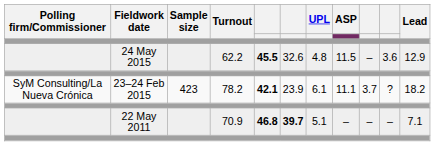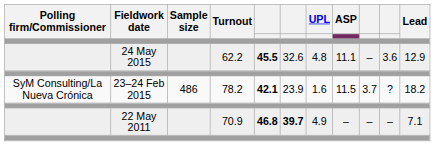(346, 57) 11.5 -> (346, 57) 11.1
(189, 89) 423 -> (189, 89) 486
(319, 89) 6.1 -> (319, 89) 1.6
(346, 89) 11.1 -> (346, 89) 11.5
(319, 122) 5.1 -> (319, 122) 4.9
